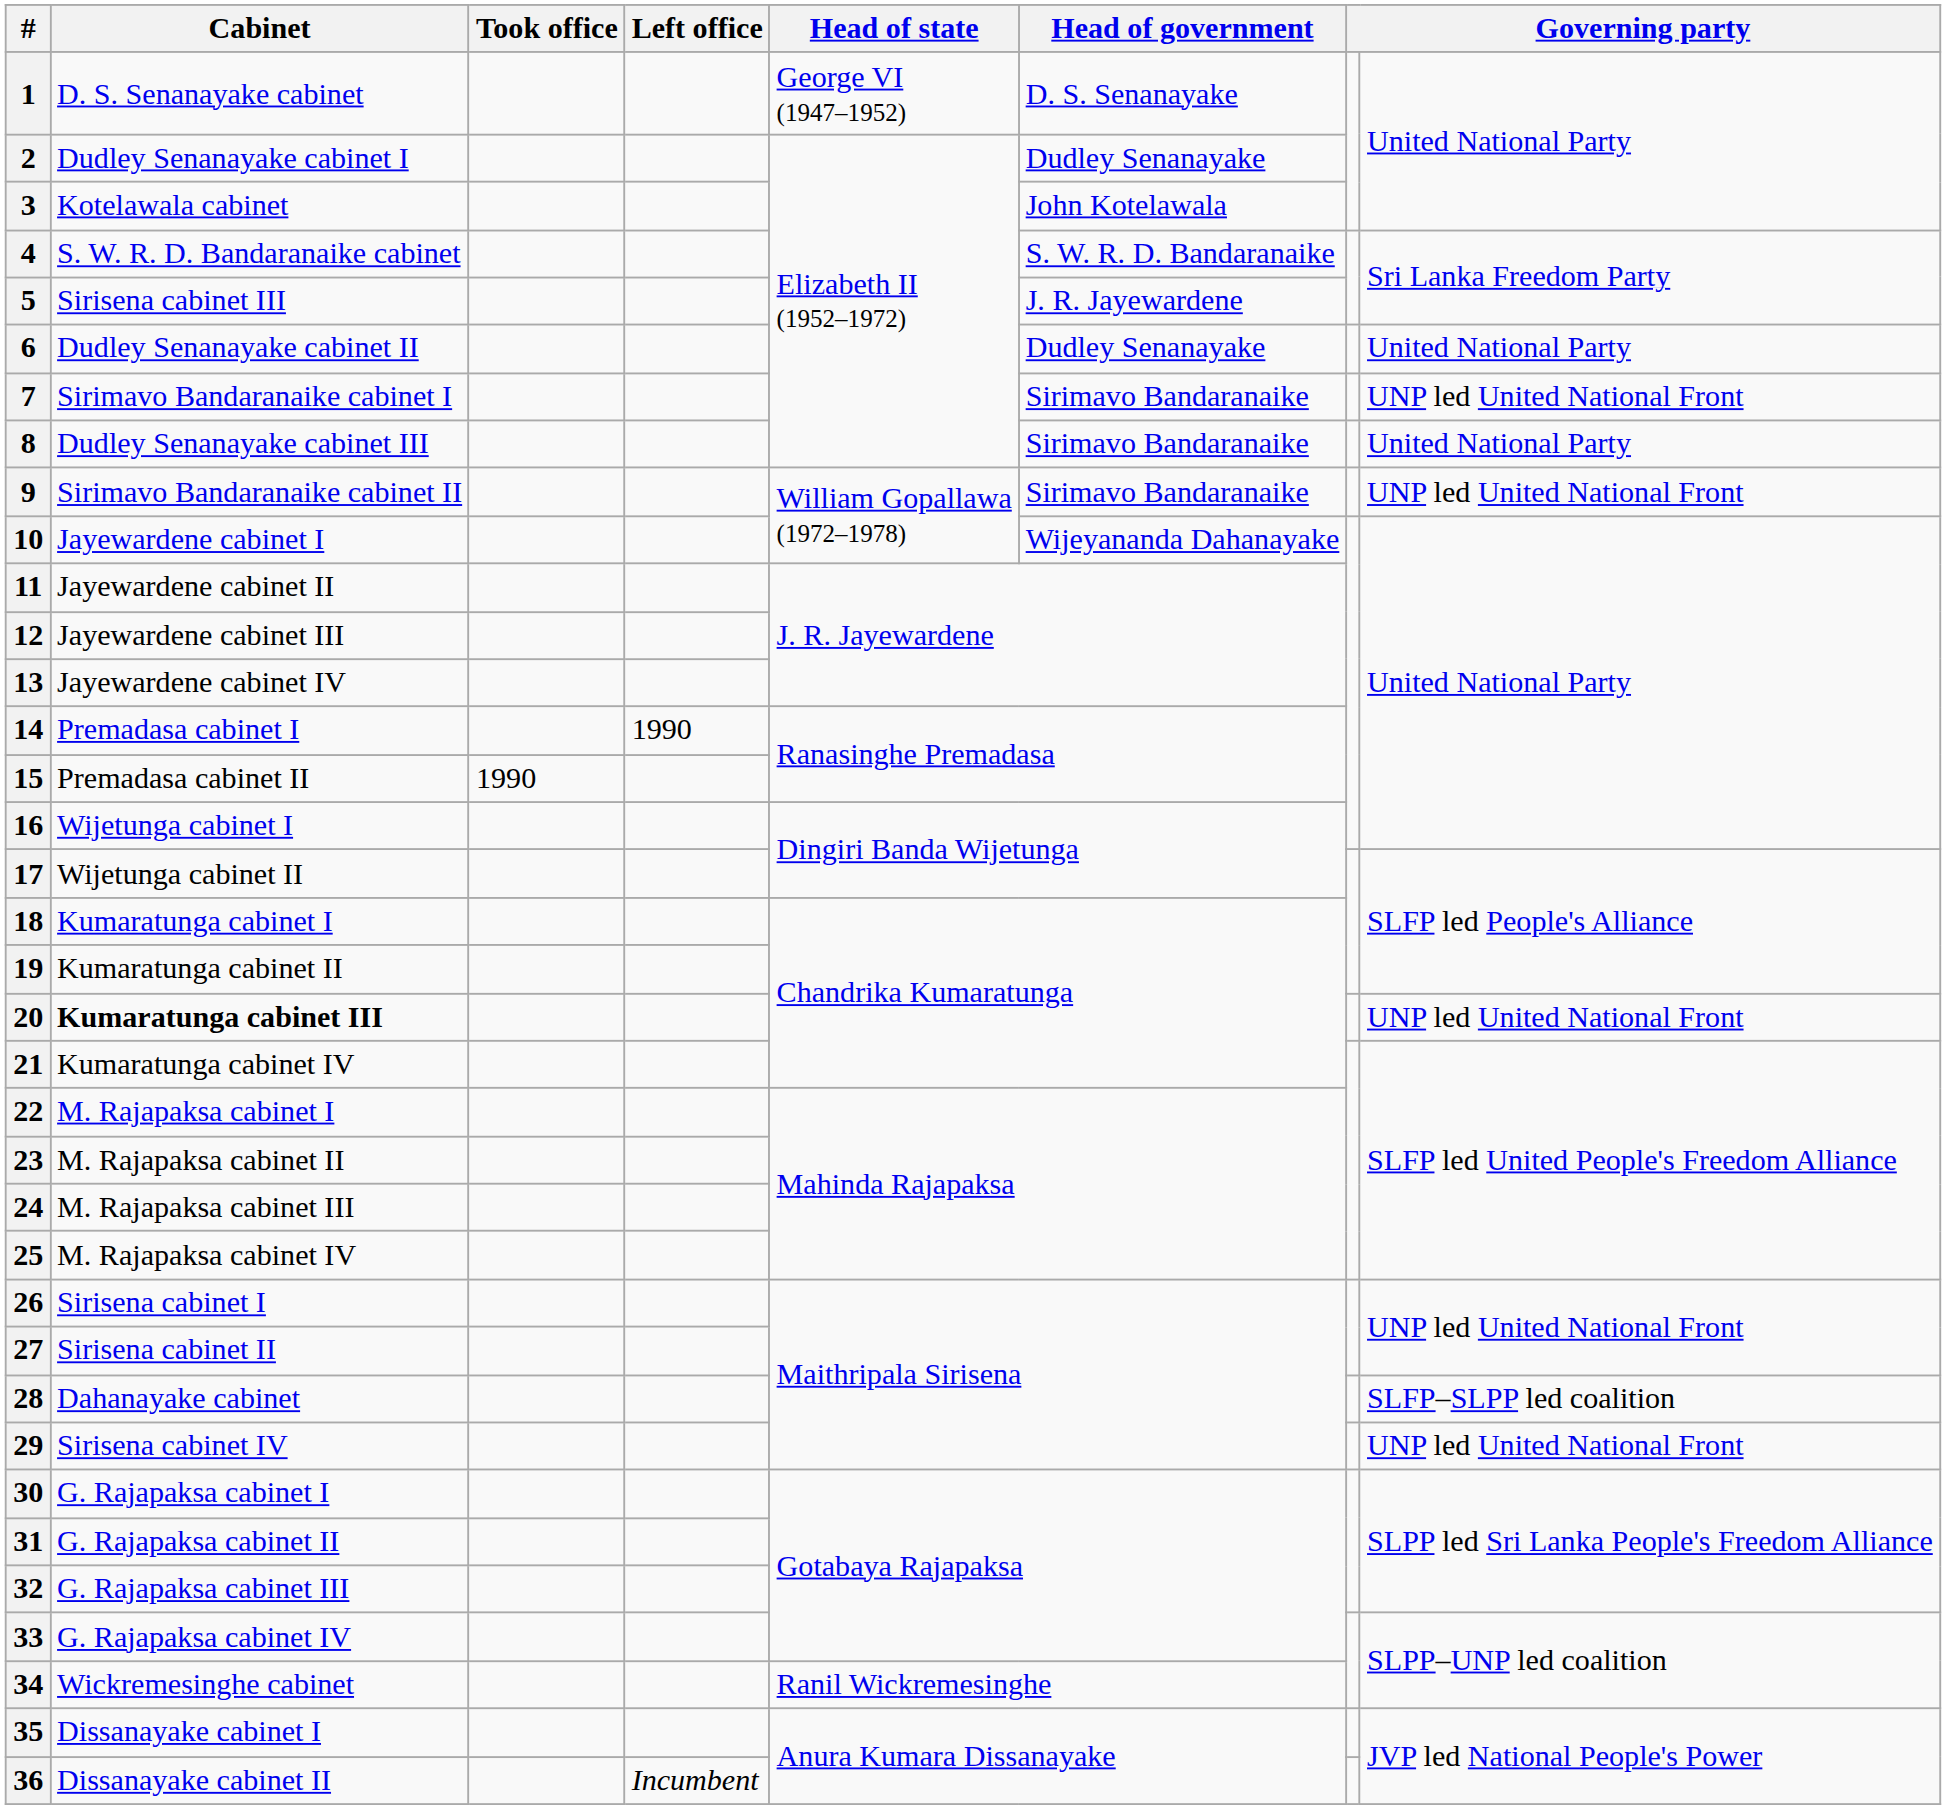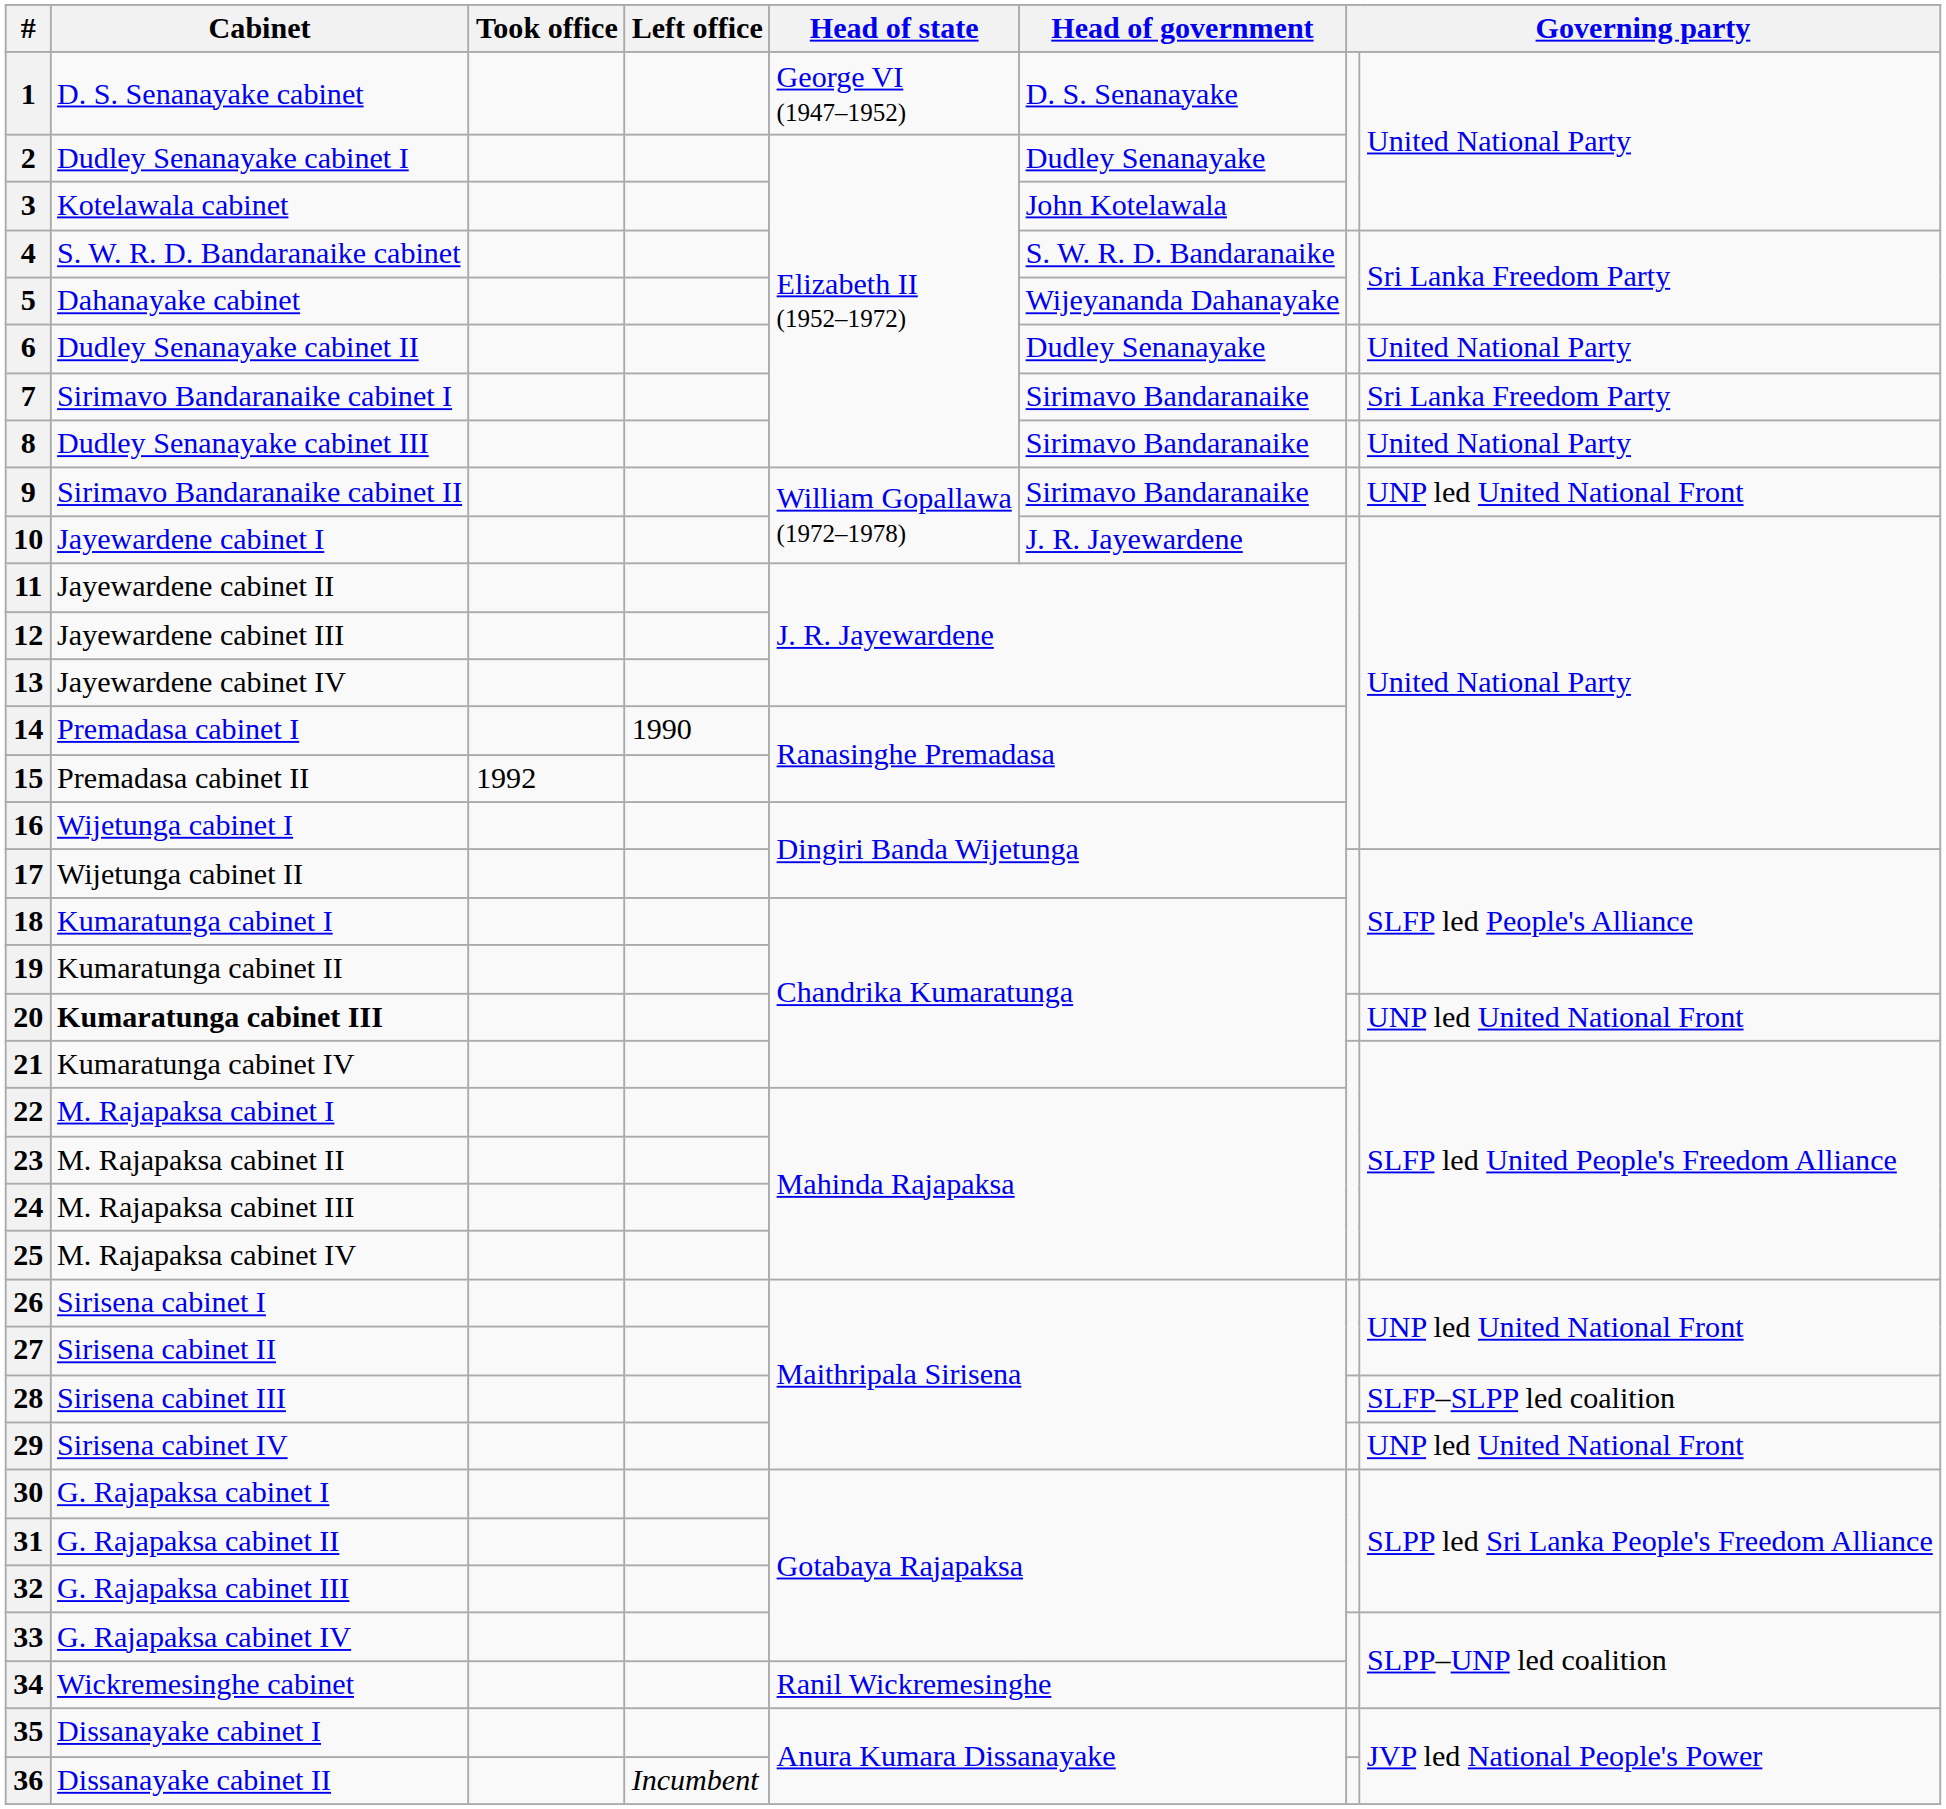(172, 300) Sirisena cabinet III -> (179, 300) Dahanayake cabinet
(1134, 300) J. R. Jayewardene -> (1182, 300) Wijeyananda Dahanayake
(1555, 396) UNP led United National Front -> (1519, 396) Sri Lanka Freedom Party
(1182, 539) Wijeyananda Dahanayake -> (1134, 539) J. R. Jayewardene
(506, 777) 1990 -> (506, 777) 1992
(179, 1397) Dahanayake cabinet -> (172, 1397) Sirisena cabinet III
